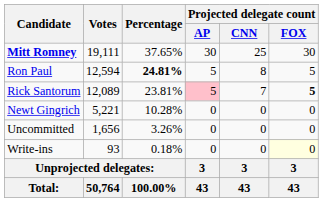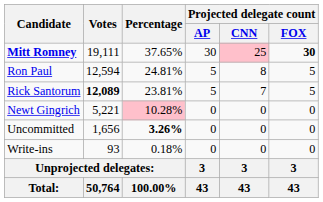(260, 52) no background -> (260, 52) pink background
(309, 52) normal -> (309, 52) bold
(163, 71) bold -> (164, 71) normal
(103, 91) normal -> (103, 91) bold
(213, 91) pink background -> (213, 91) no background
(312, 91) bold -> (312, 91) normal
(164, 110) no background -> (164, 110) pink background
(167, 129) normal -> (166, 129) bold
(312, 149) lightyellow background -> (312, 149) no background
